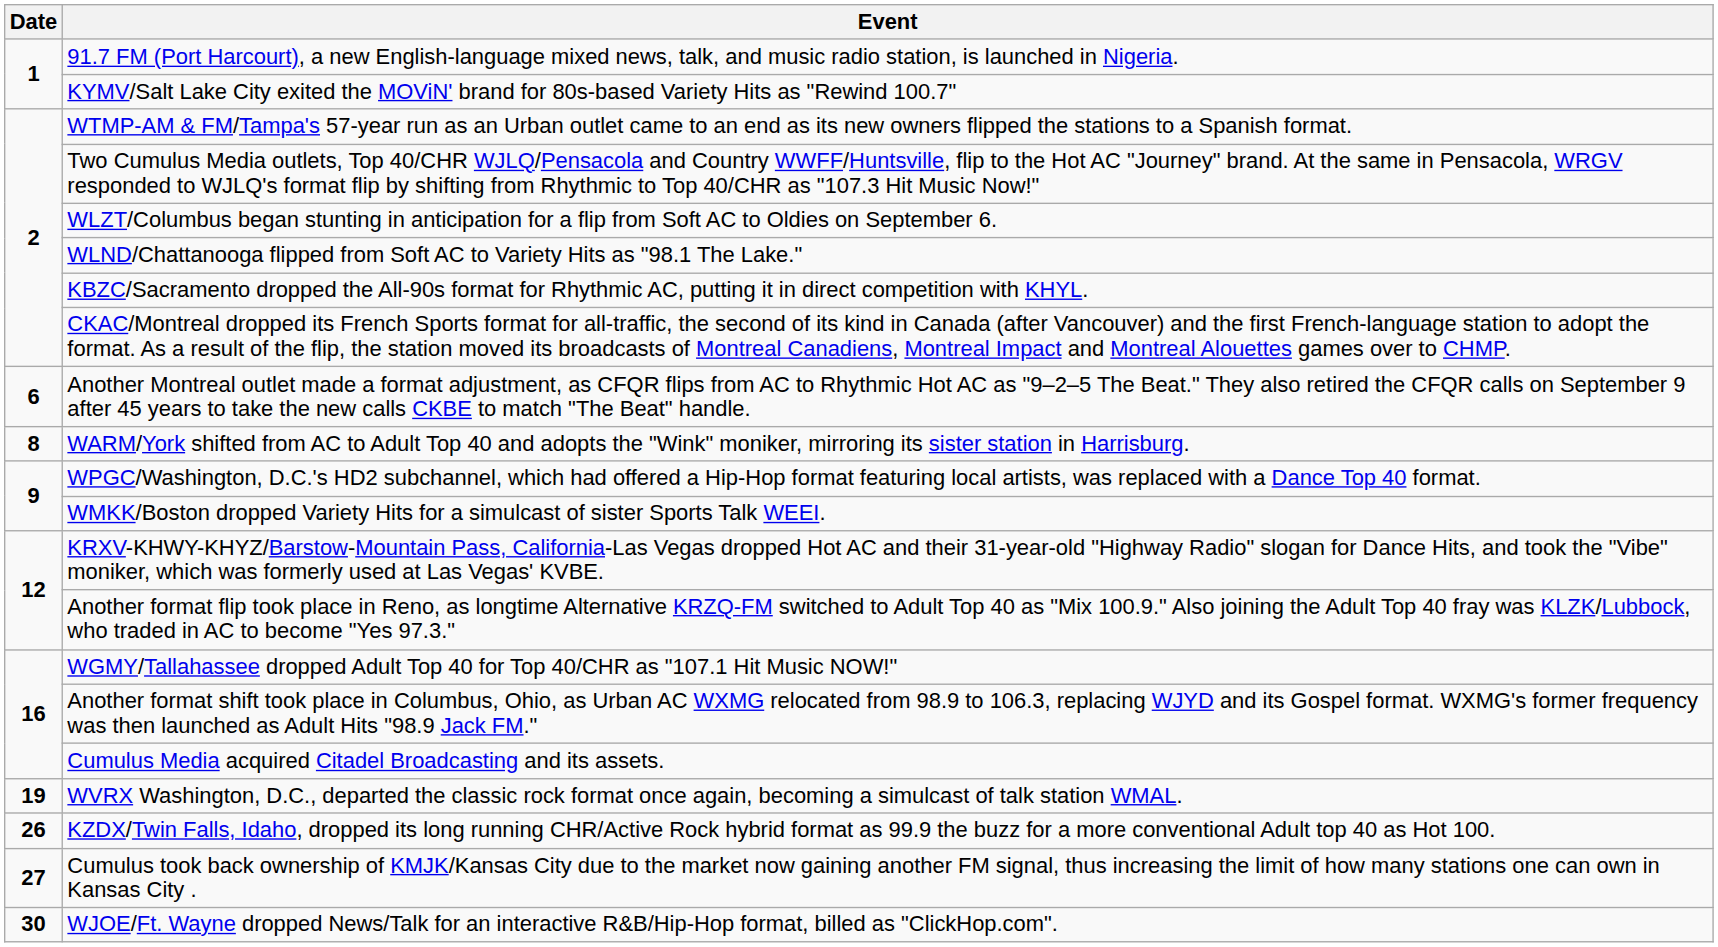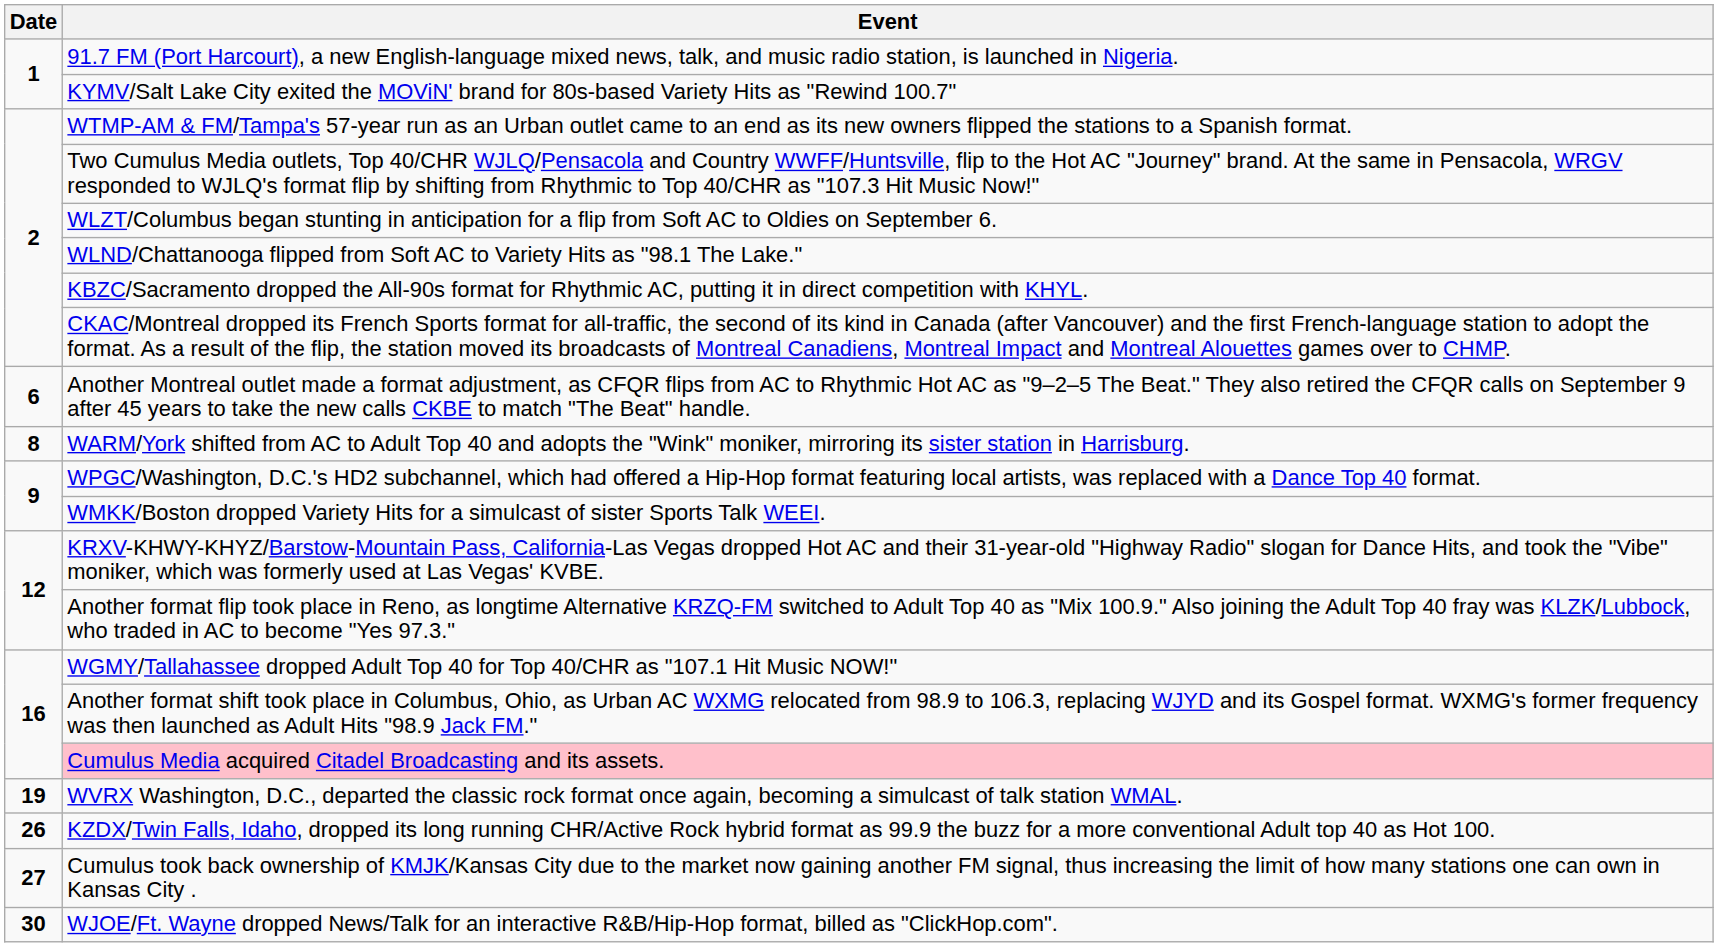(366, 760) no background -> (366, 760) pink background
